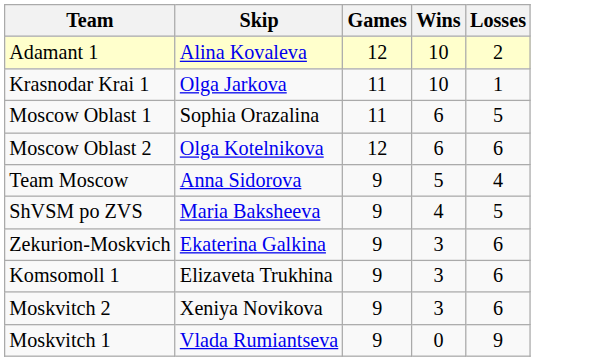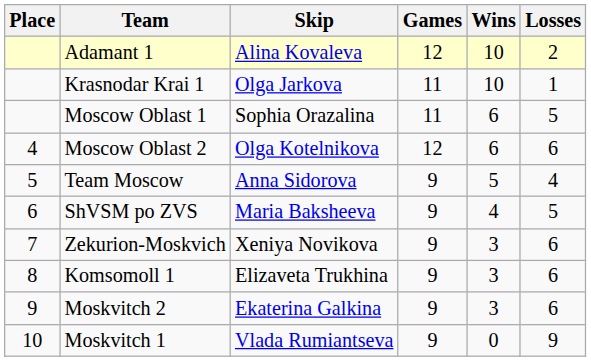+ column: (32, 20)
(253, 244) Ekaterina Galkina -> (306, 244) Xeniya Novikova
(251, 308) Xeniya Novikova -> (308, 308) Ekaterina Galkina
